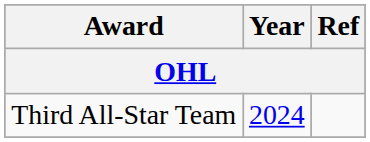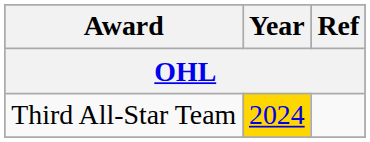(277, 114) no background -> (277, 114) gold background
